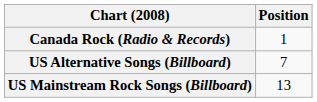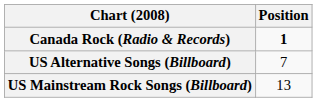(284, 39) normal -> (284, 39) bold
